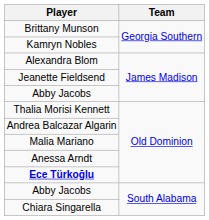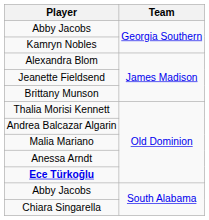(62, 28) Brittany Munson -> (62, 28) Abby Jacobs
(62, 93) Abby Jacobs -> (62, 93) Brittany Munson
